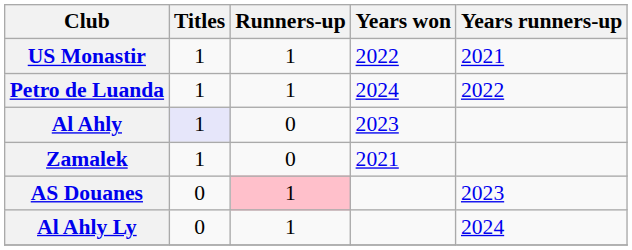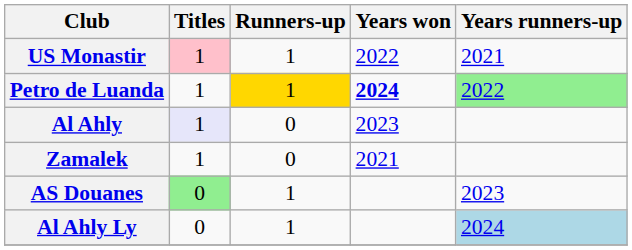(200, 55) no background -> (200, 55) pink background
(290, 90) no background -> (290, 90) gold background
(377, 90) normal -> (377, 90) bold
(483, 90) no background -> (483, 90) lightgreen background
(200, 192) no background -> (200, 192) lightgreen background
(290, 192) pink background -> (290, 192) no background
(483, 227) no background -> (483, 227) lightblue background
